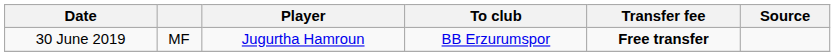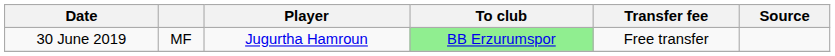(496, 39) no background -> (501, 39) lightgreen background
(663, 39) bold -> (666, 39) normal
